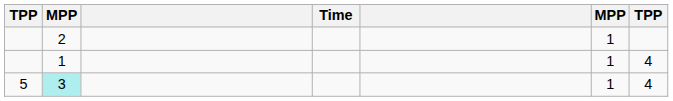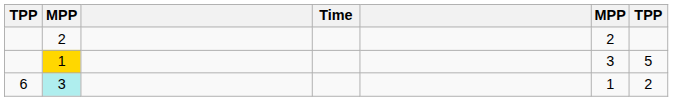(610, 38) 1 -> (610, 38) 2
(62, 61) no background -> (62, 61) gold background
(610, 61) 1 -> (610, 61) 3
(648, 61) 4 -> (648, 61) 5
(24, 84) 5 -> (24, 84) 6
(648, 84) 4 -> (648, 84) 2
